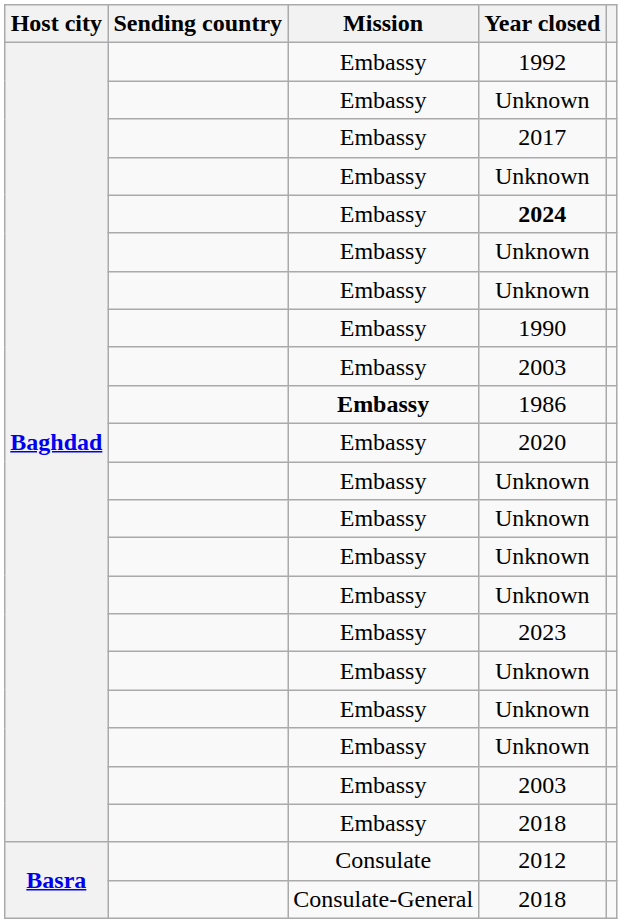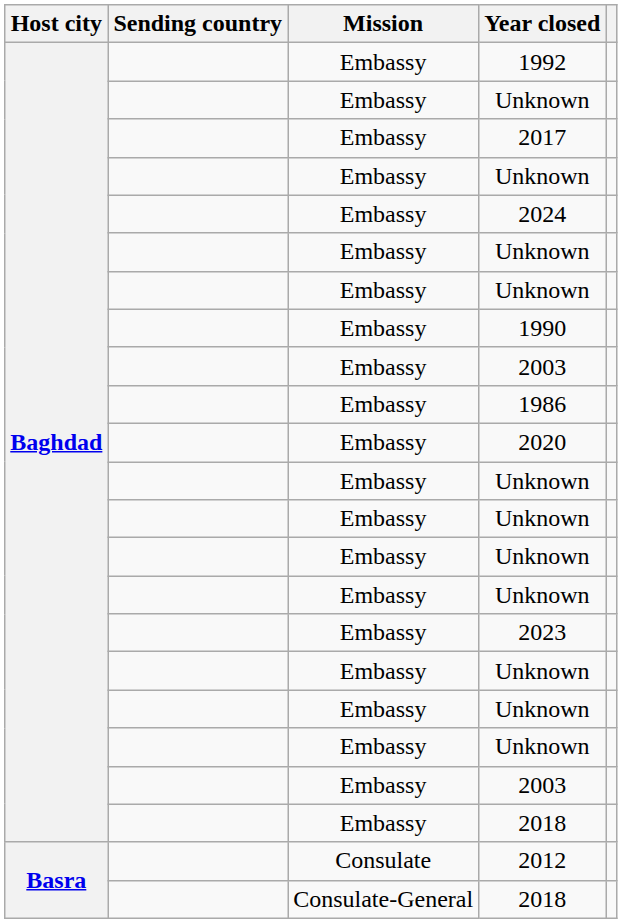(542, 213) bold -> (542, 213) normal
(383, 404) bold -> (383, 404) normal
